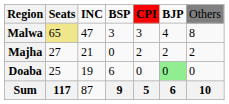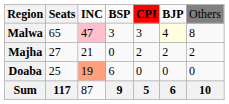(55, 33) khaki background -> (55, 33) no background
(87, 33) no background -> (87, 33) pink background
(165, 33) no background -> (165, 33) lightyellow background
(87, 71) no background -> (87, 71) lightsalmon background
(165, 71) lightgreen background -> (165, 71) no background
